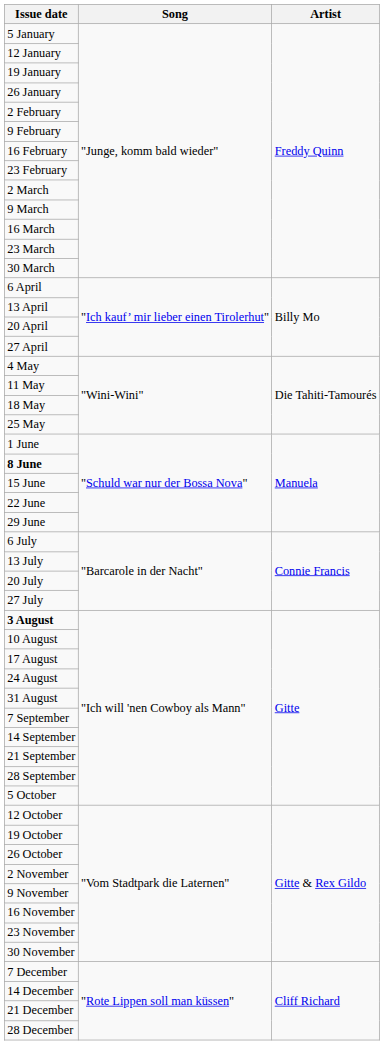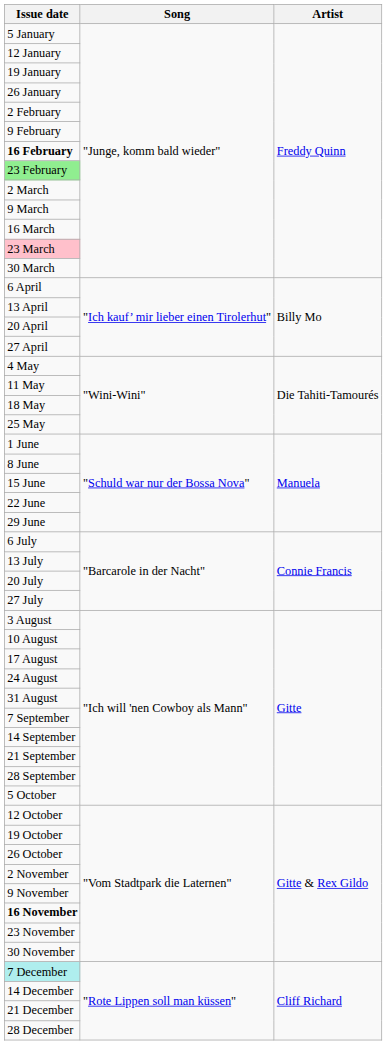(37, 151) normal -> (40, 151) bold
(37, 170) no background -> (37, 170) lightgreen background
(31, 248) no background -> (31, 248) pink background
(25, 463) bold -> (23, 463) normal
(30, 619) bold -> (29, 619) normal
(41, 913) normal -> (42, 913) bold
(37, 971) no background -> (37, 971) paleturquoise background
